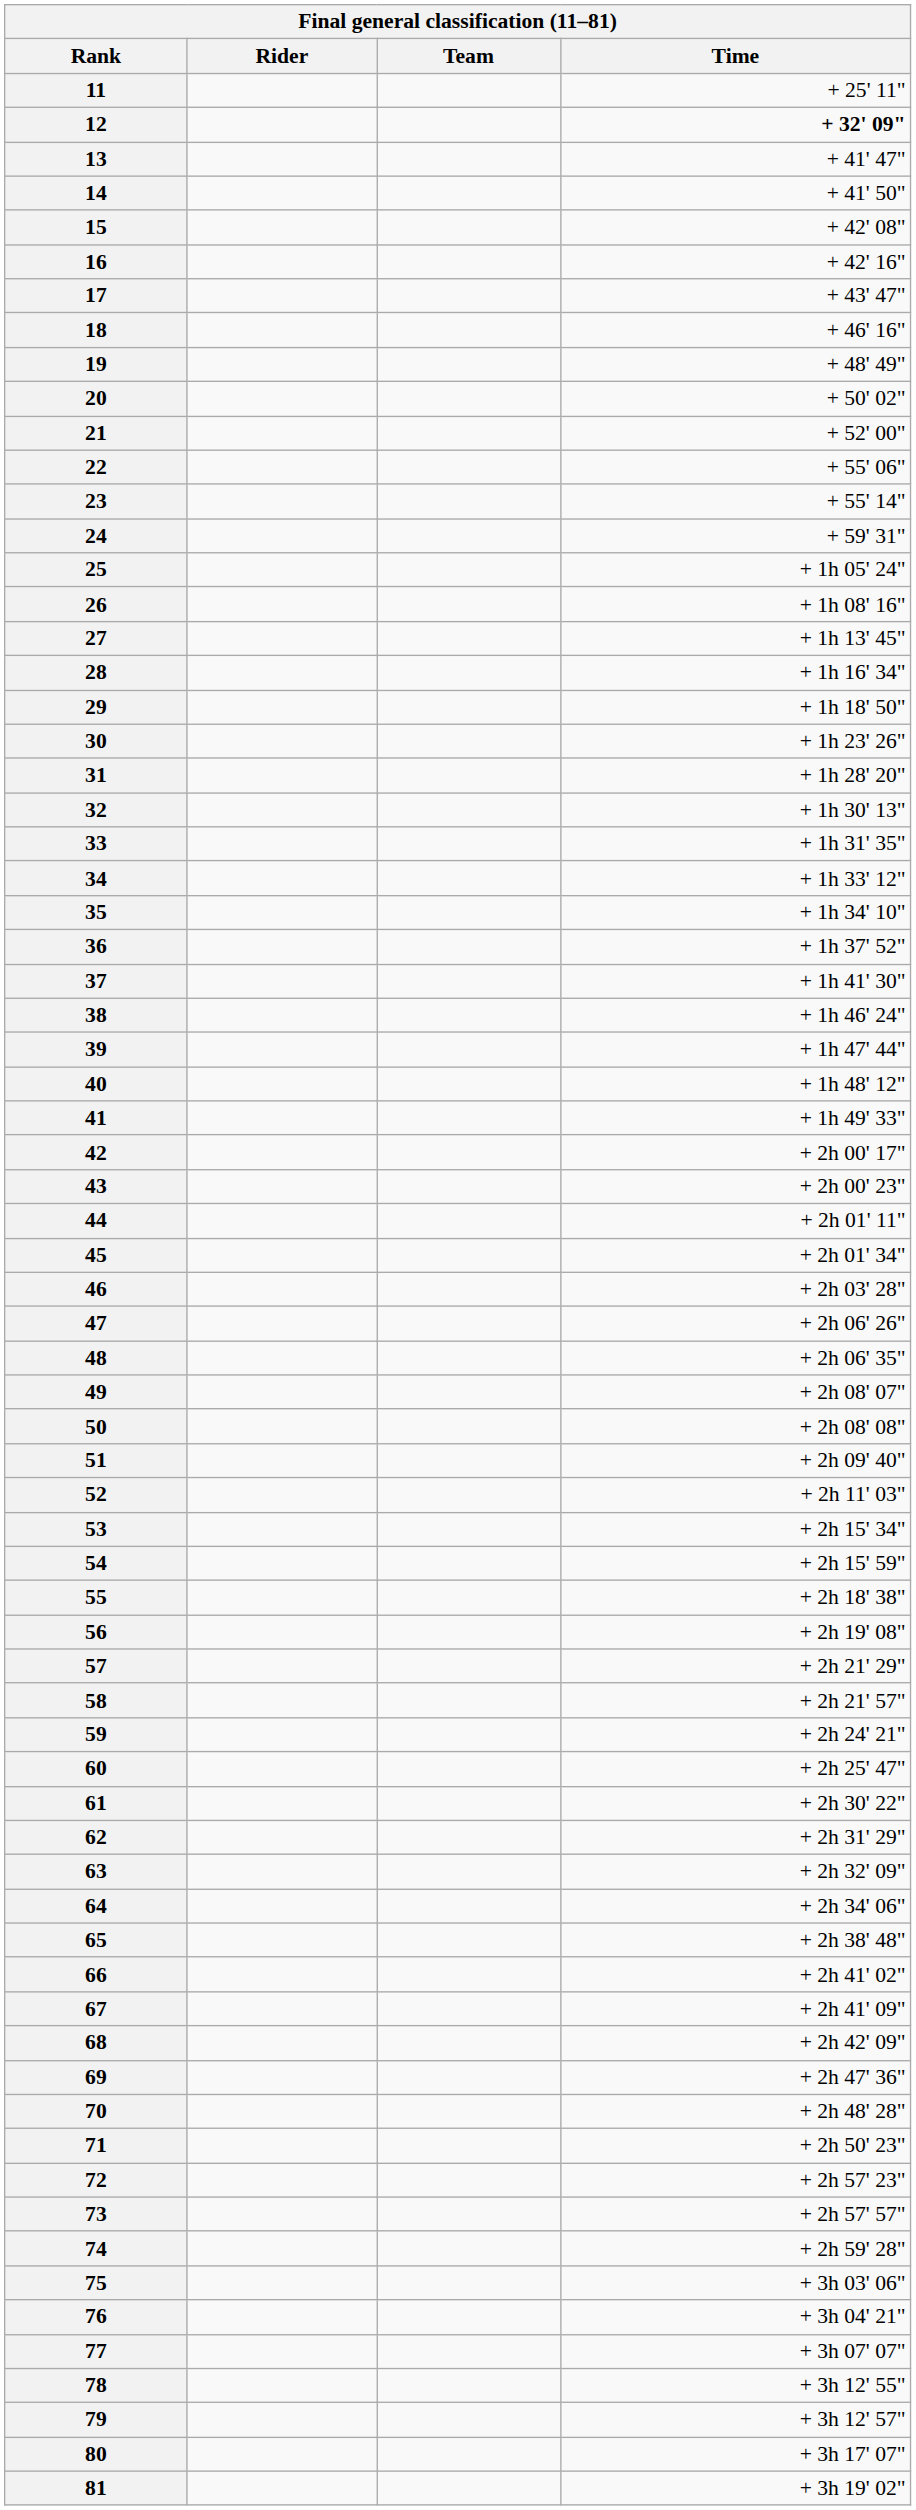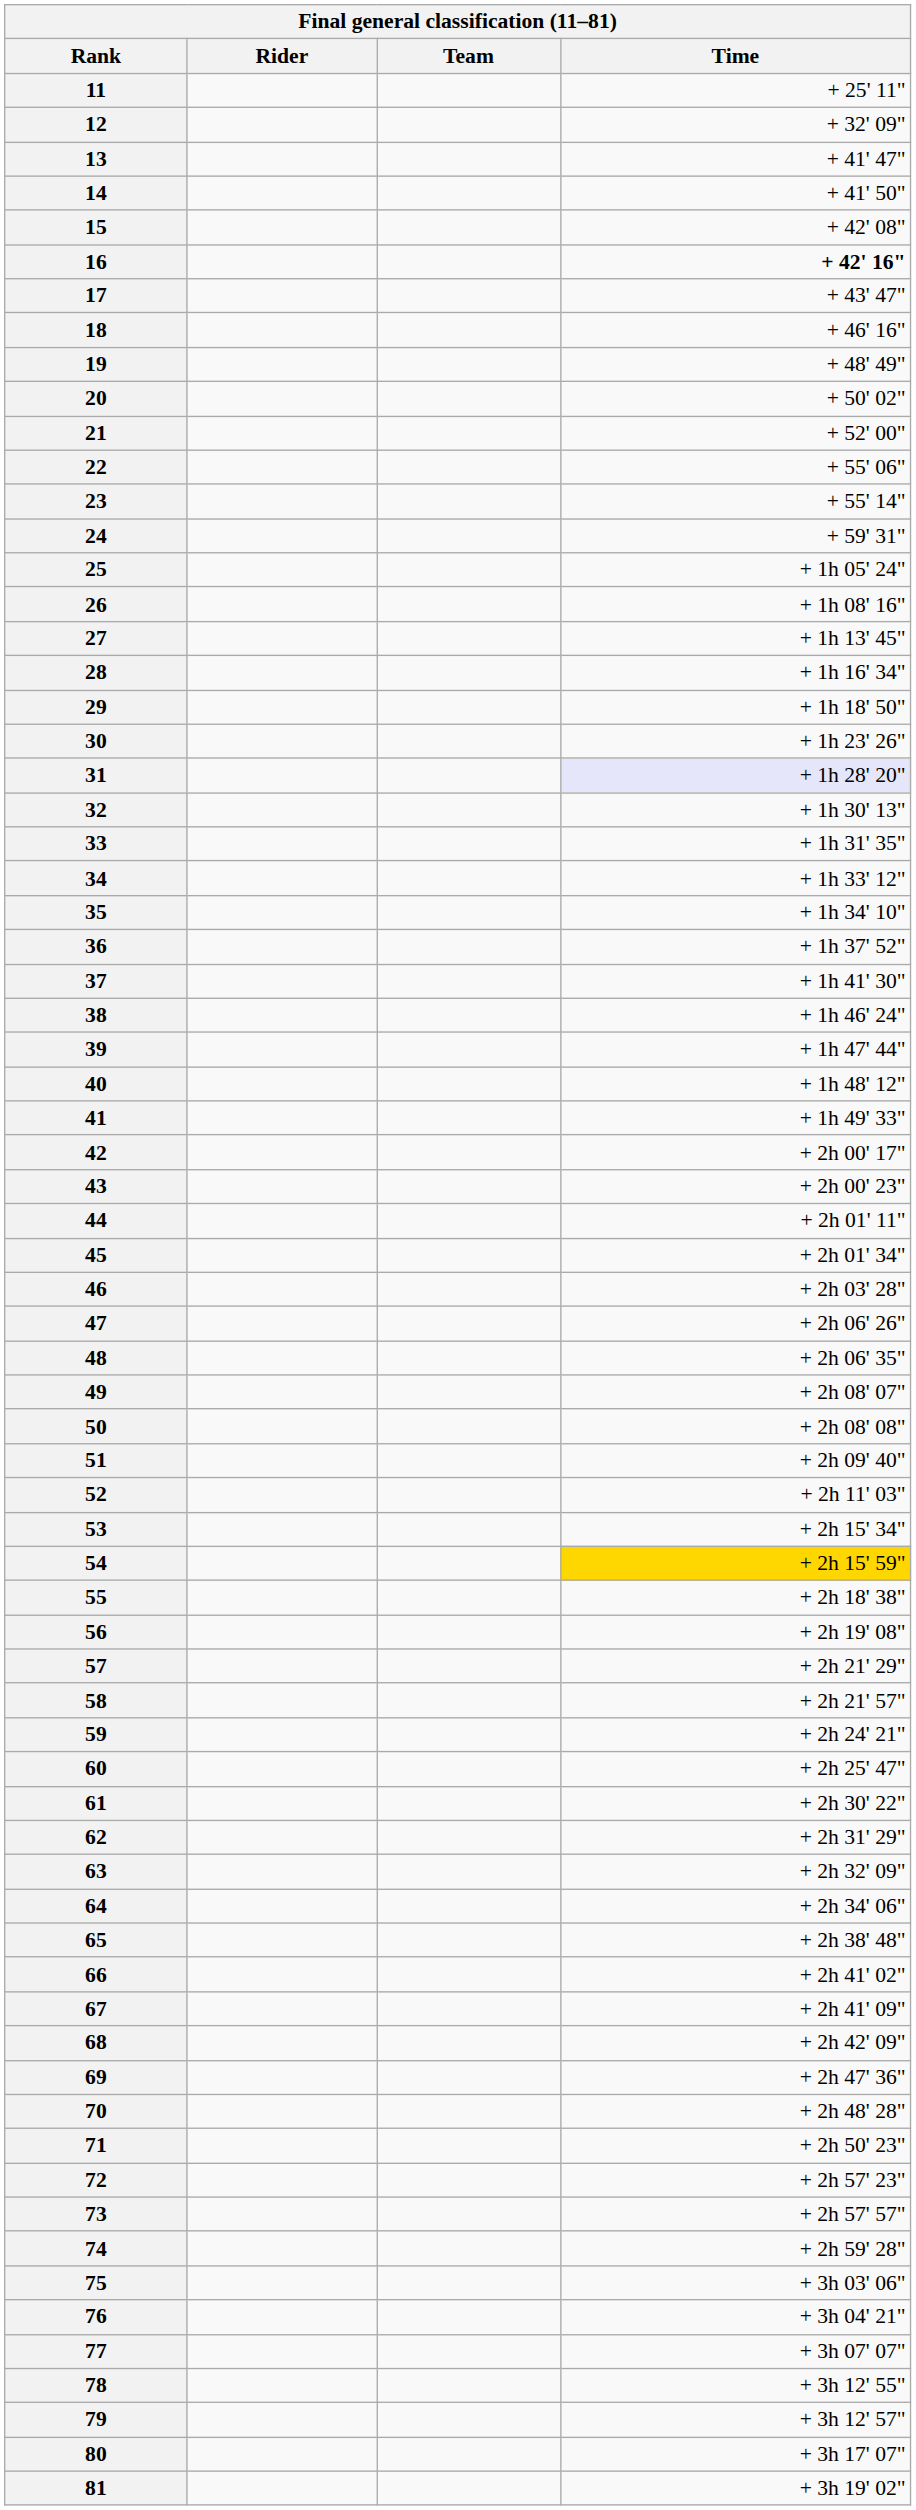(863, 124) bold -> (866, 124) normal
(866, 261) normal -> (863, 261) bold
(853, 775) no background -> (853, 775) lavender background
(853, 1563) no background -> (853, 1563) gold background
